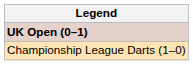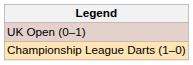(47, 32) bold -> (46, 32) normal
